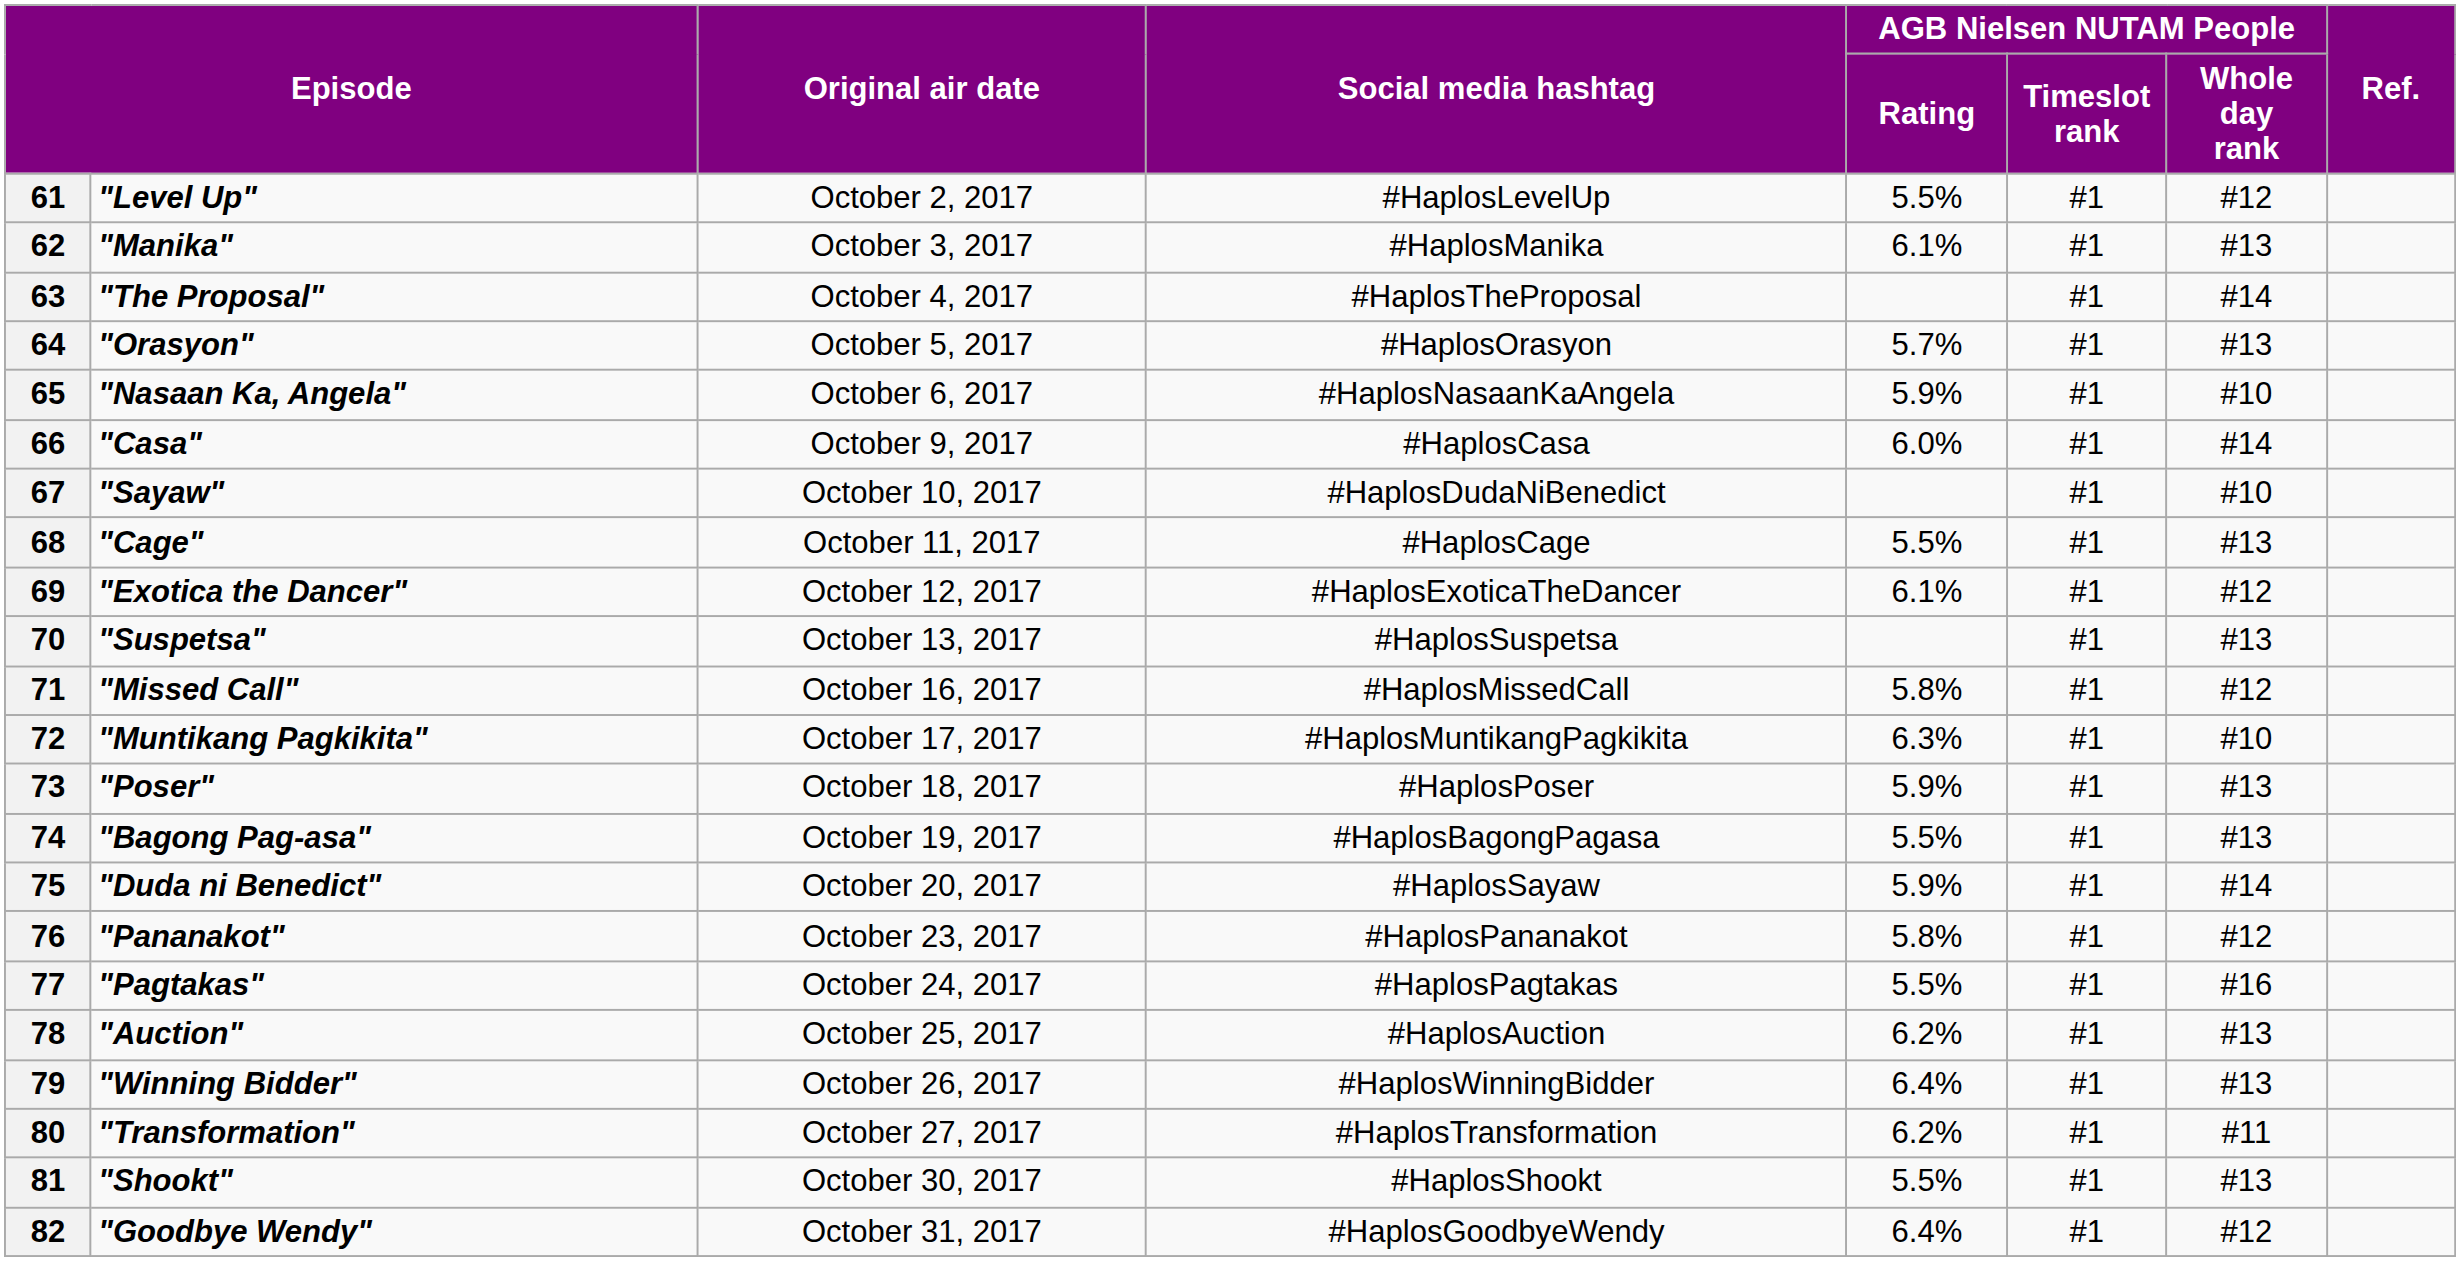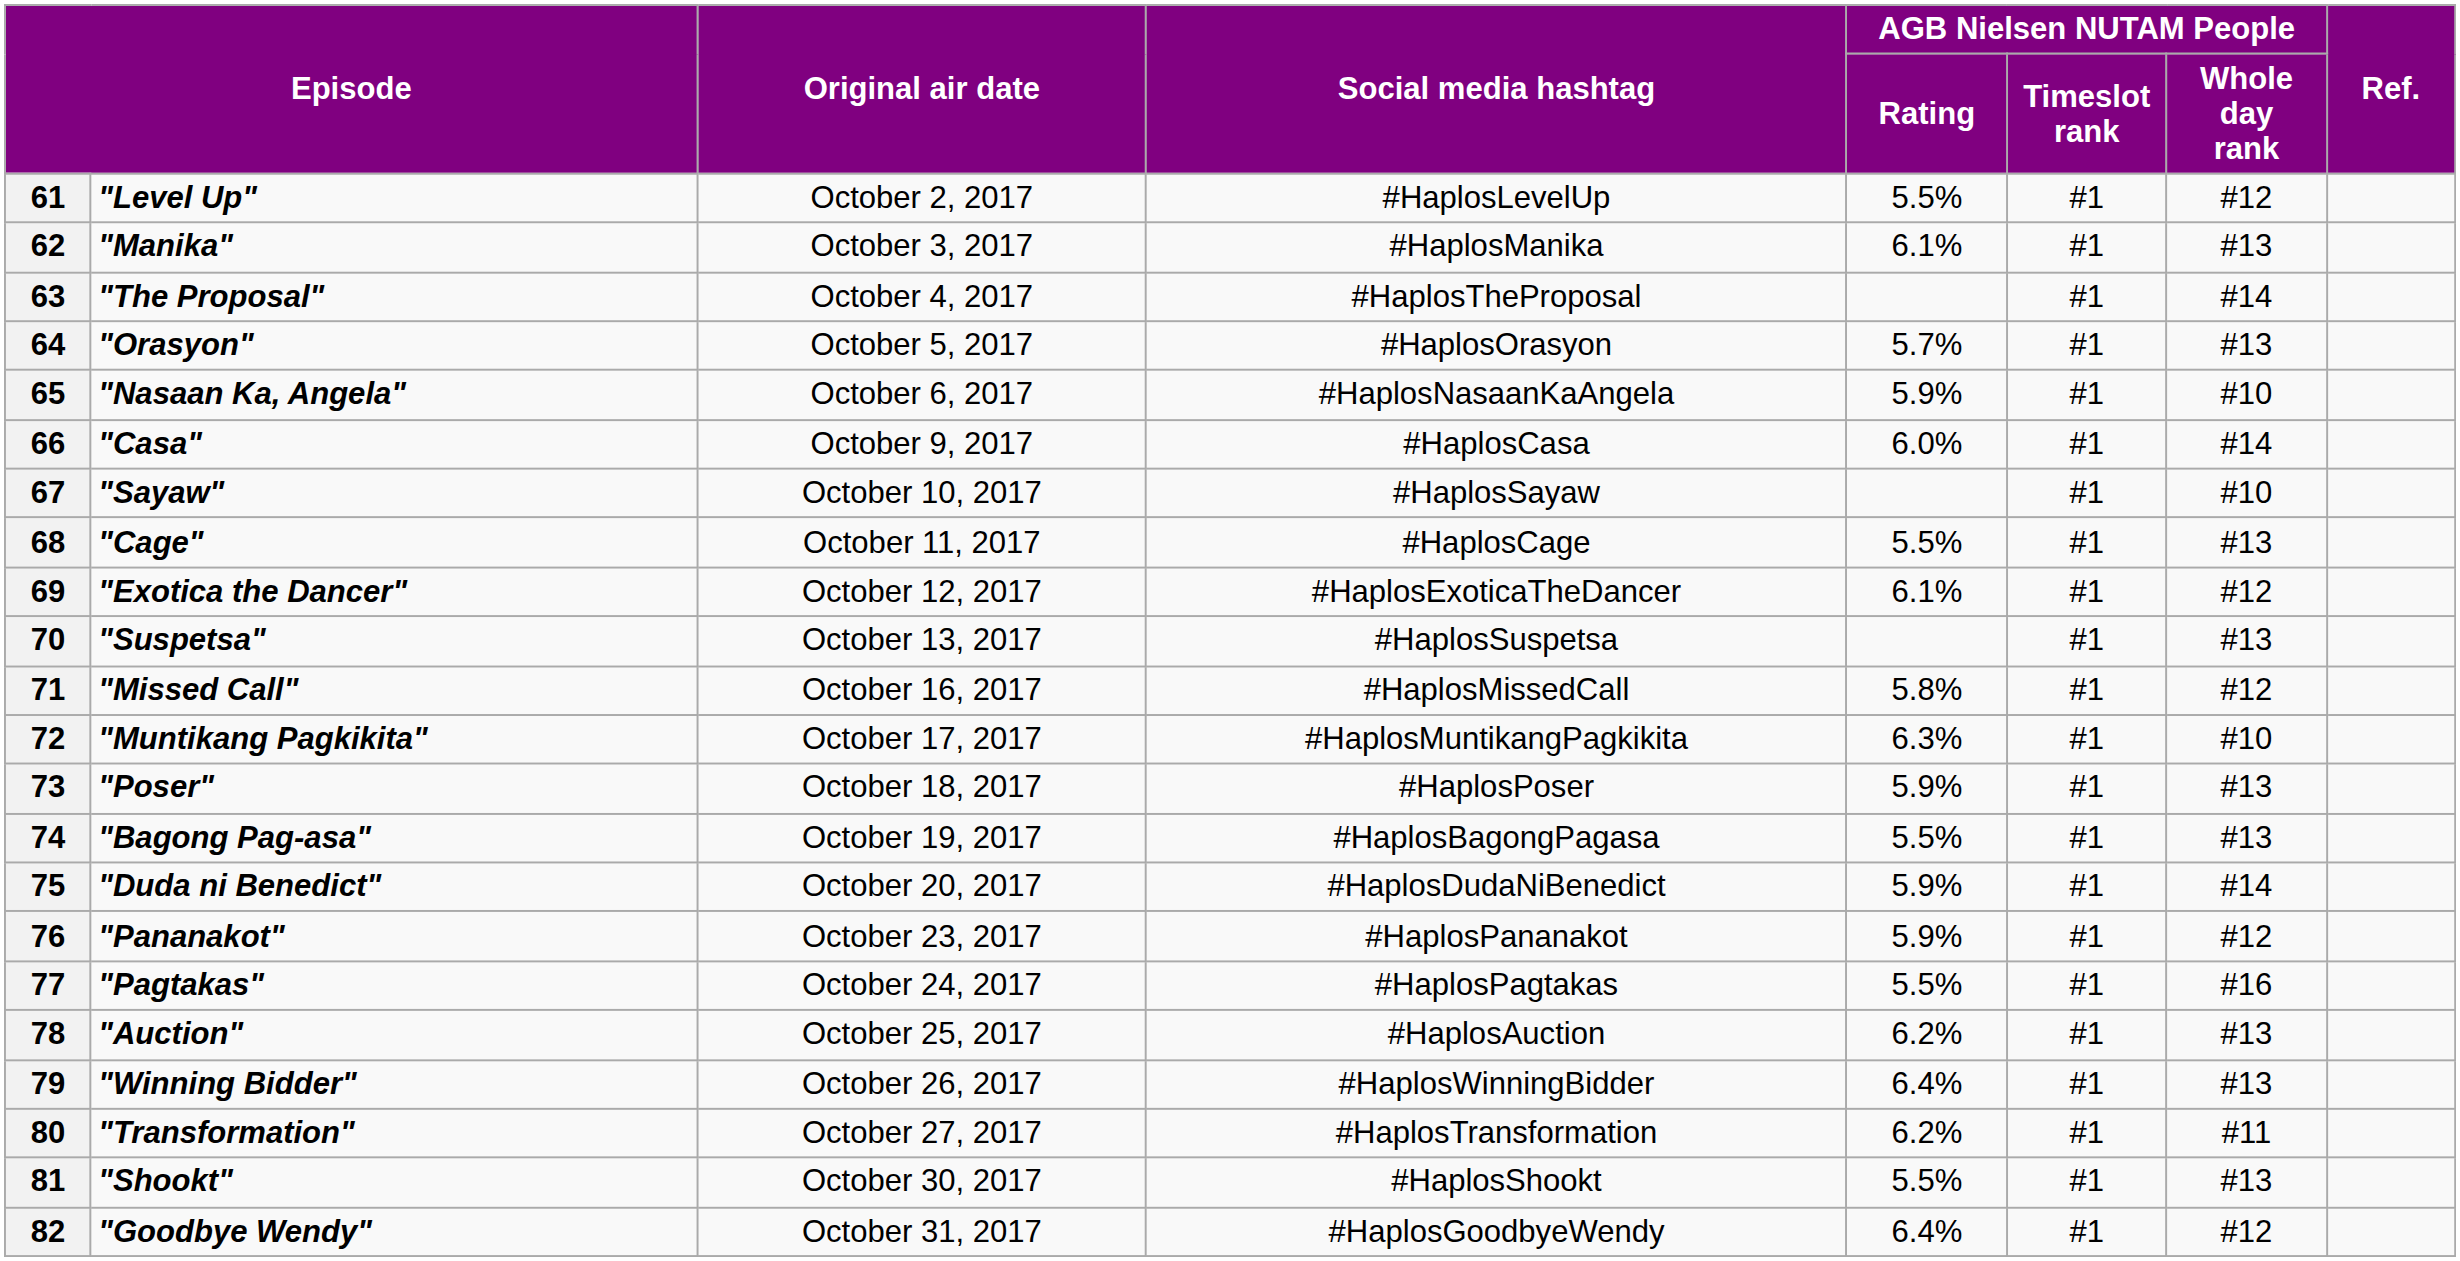(1496, 492) #HaplosDudaNiBenedict -> (1496, 492) #HaplosSayaw
(1496, 886) #HaplosSayaw -> (1496, 886) #HaplosDudaNiBenedict
(1927, 935) 5.8% -> (1927, 935) 5.9%
